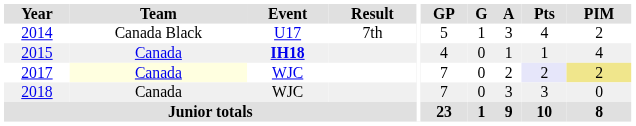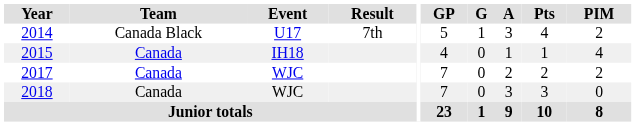(288, 53) bold -> (288, 53) normal
(158, 72) lightyellow background -> (158, 72) no background
(544, 72) lavender background -> (544, 72) no background
(599, 72) khaki background -> (599, 72) no background
